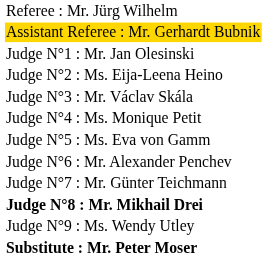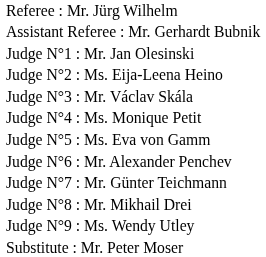(133, 32) gold background -> (133, 32) no background
(104, 204) bold -> (99, 204) normal
(102, 247) bold -> (95, 247) normal
